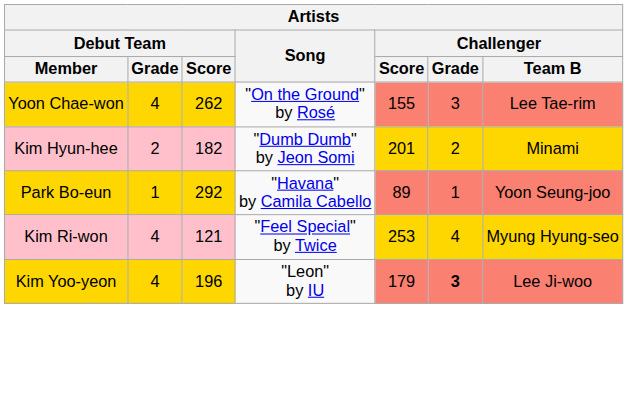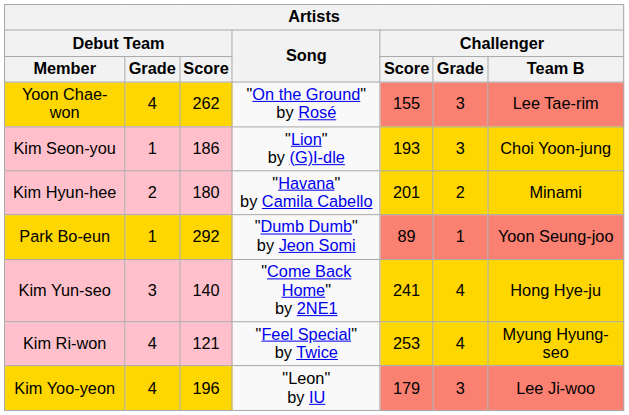+ row: (65, 148)
(209, 148) 182 -> (206, 192) 180
(305, 148) "Dumb Dumb" by Jeon Somi -> (306, 192) "Havana" by Camila Cabello
(305, 192) "Havana" by Camila Cabello -> (306, 236) "Dumb Dumb" by Jeon Somi
+ row: (65, 290)
(455, 281) bold -> (460, 388) normal
